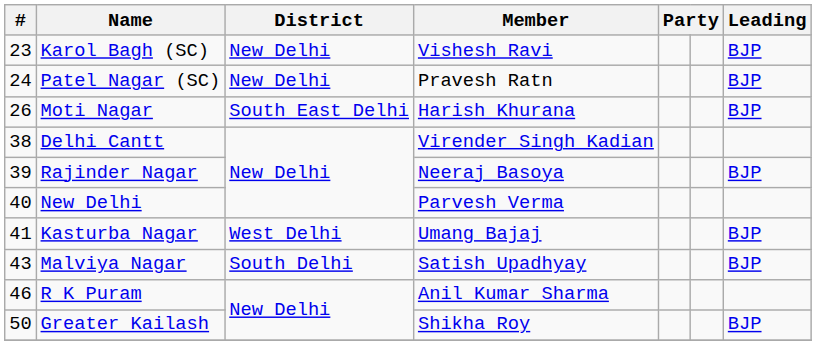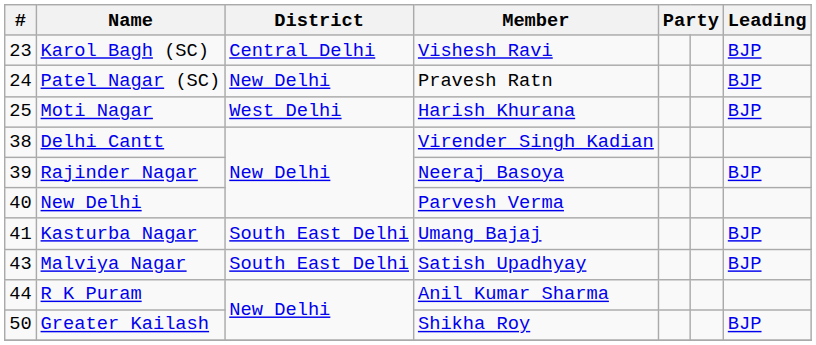(280, 50) New Delhi -> (302, 50) Central Delhi
(20, 112) 26 -> (20, 112) 25
(319, 112) South East Delhi -> (285, 112) West Delhi
(285, 234) West Delhi -> (319, 234) South East Delhi
(291, 264) South Delhi -> (319, 264) South East Delhi
(20, 295) 46 -> (20, 295) 44
